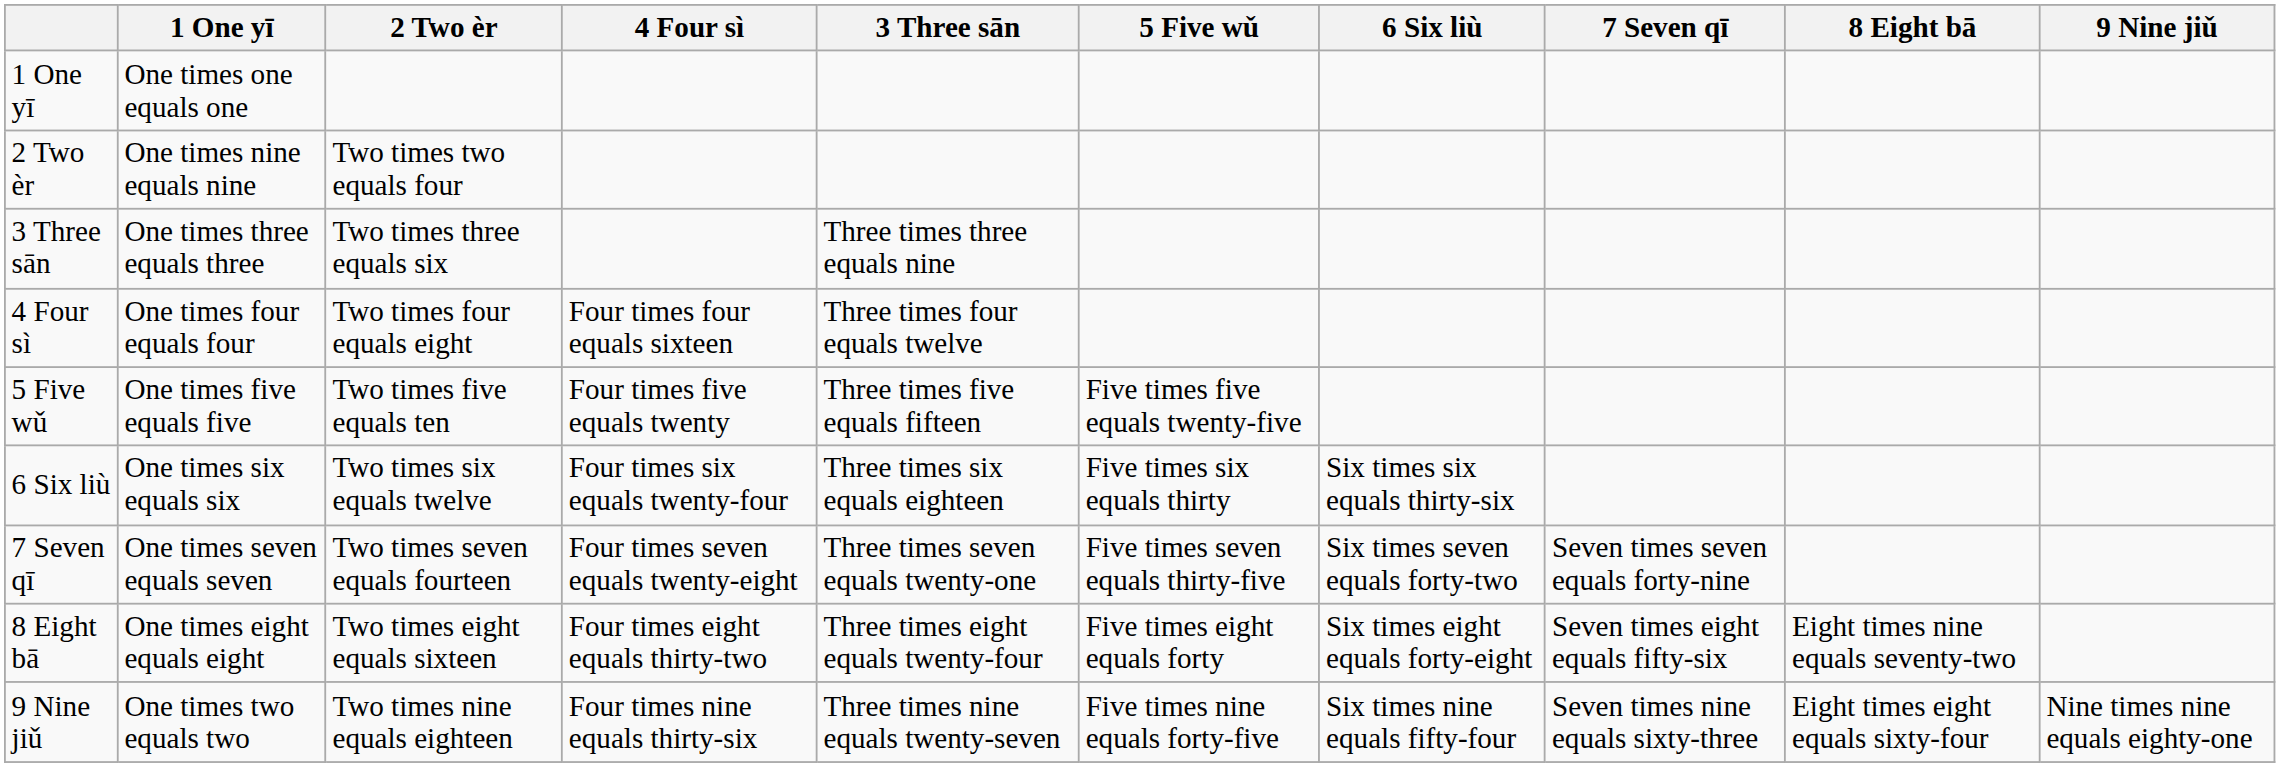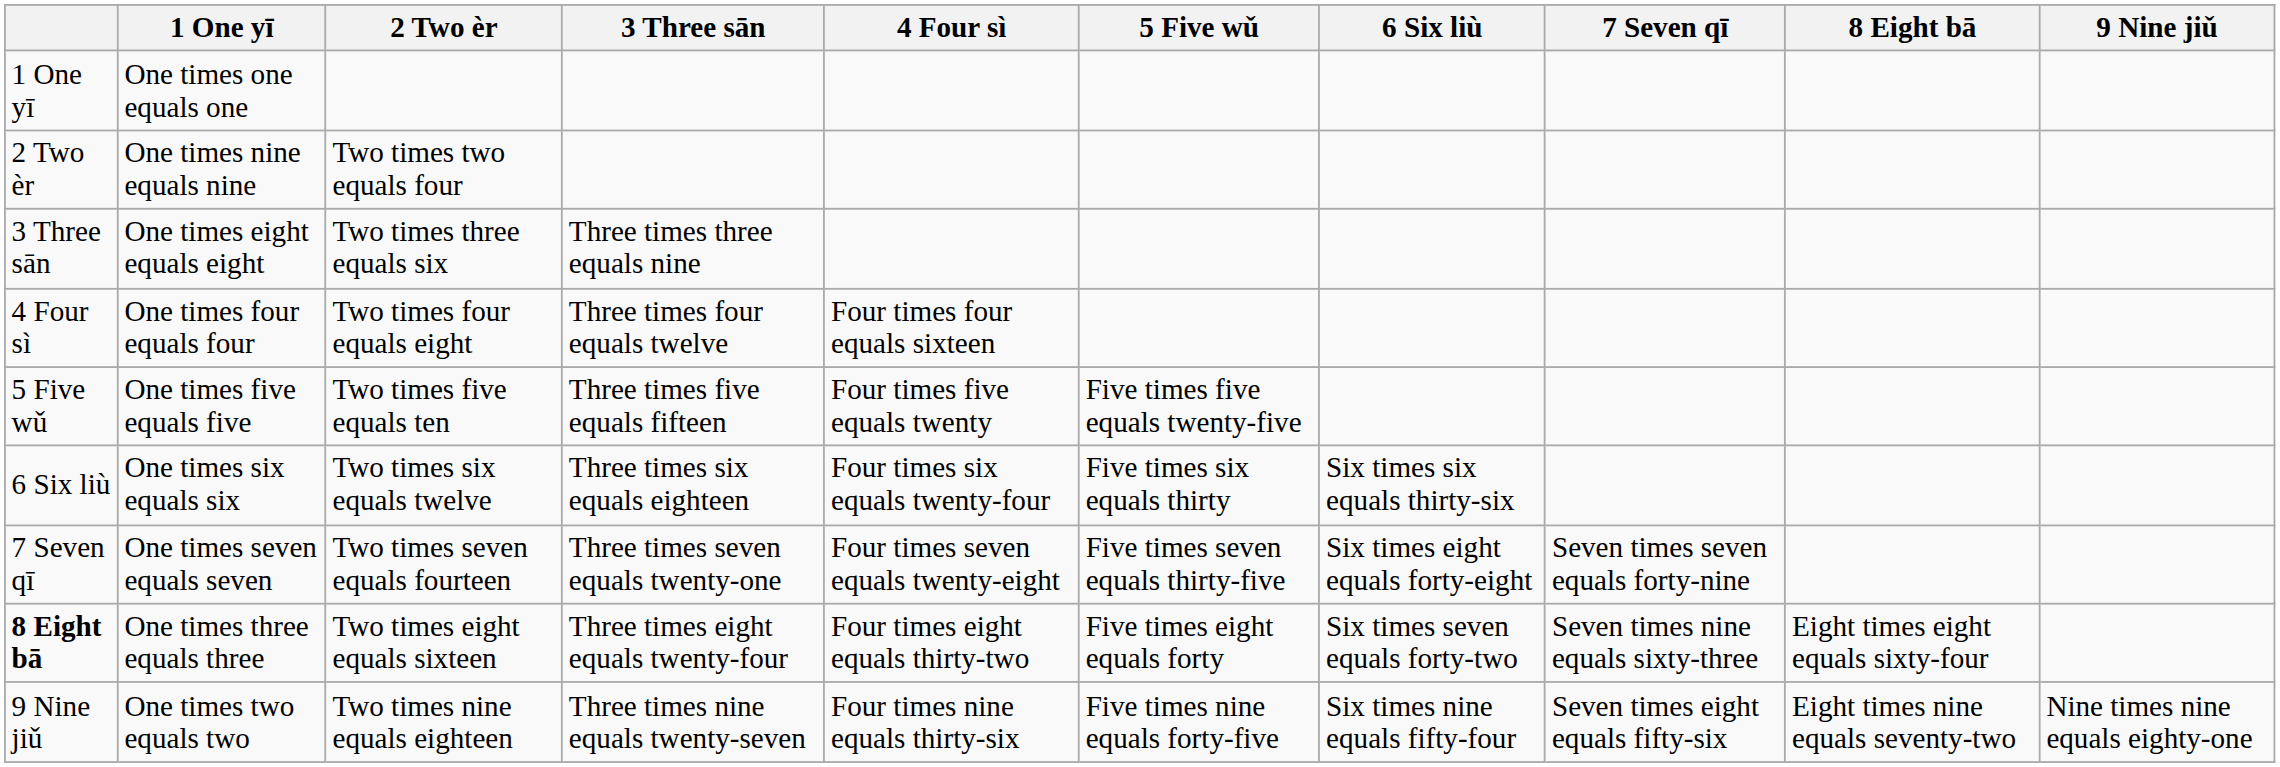columns swapped: (948, 27) <-> (689, 27)
(217, 248) One times three equals three -> (217, 248) One times eight equals eight
(1422, 563) Six times seven equals forty-two -> (1429, 563) Six times eight equals forty-eight
(54, 642) normal -> (57, 642) bold
(217, 642) One times eight equals eight -> (217, 642) One times three equals three
(1429, 642) Six times eight equals forty-eight -> (1422, 642) Six times seven equals forty-two
(1655, 642) Seven times eight equals fifty-six -> (1655, 642) Seven times nine equals sixty-three
(1904, 642) Eight times nine equals seventy-two -> (1891, 642) Eight times eight equals sixty-four
(1655, 721) Seven times nine equals sixty-three -> (1655, 721) Seven times eight equals fifty-six
(1891, 721) Eight times eight equals sixty-four -> (1904, 721) Eight times nine equals seventy-two
